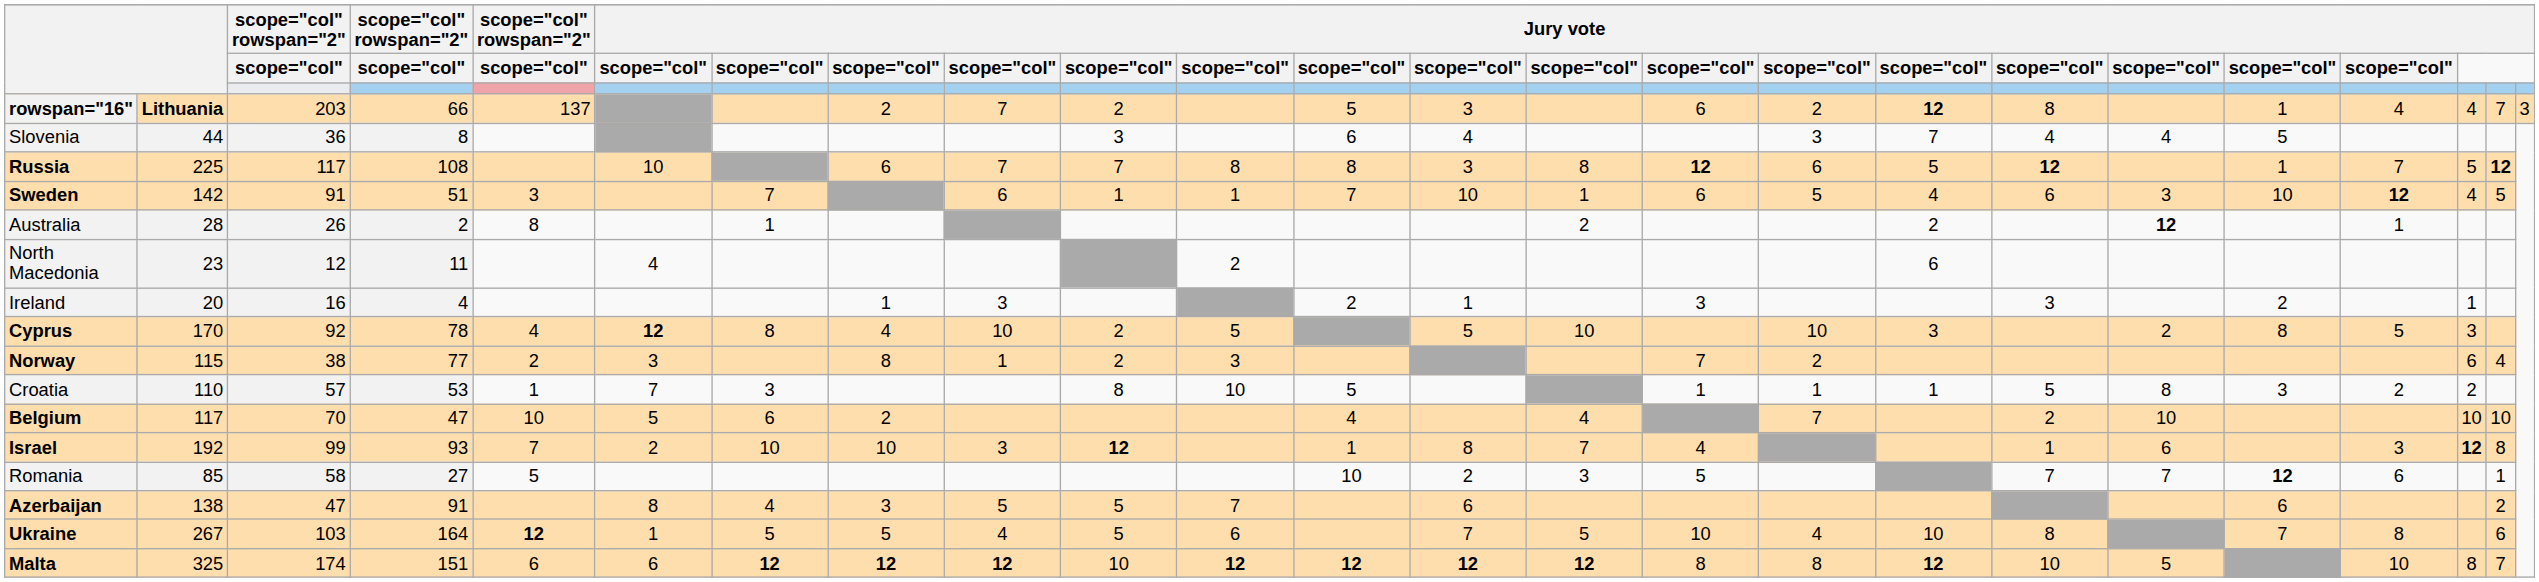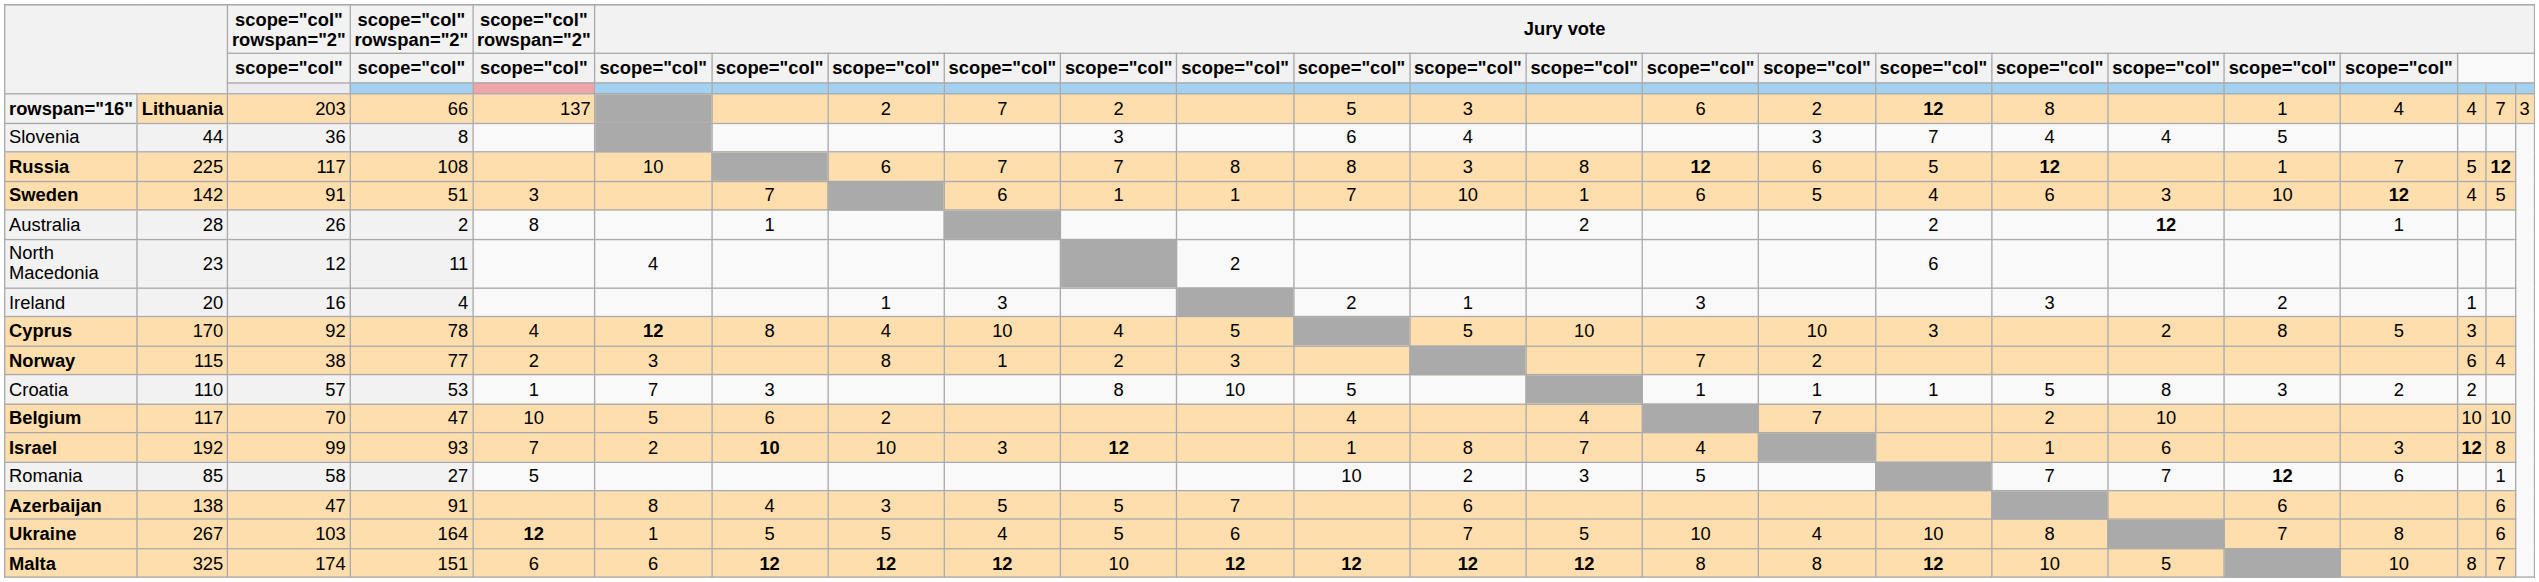(1119, 331) 2 -> (1119, 331) 4
(770, 447) normal -> (770, 447) bold
(2501, 505) 2 -> (2501, 505) 6
